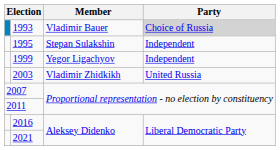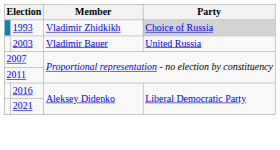(77, 28) Vladimir Bauer -> (83, 28) Vladimir Zhidkikh
- row: (23, 43)
- row: (23, 59)
(83, 75) Vladimir Zhidkikh -> (77, 43) Vladimir Bauer
